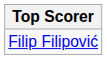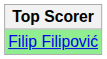(53, 41) no background -> (53, 41) lightgreen background
